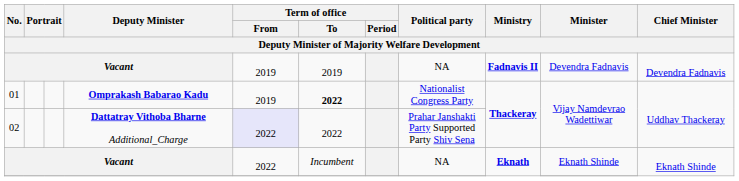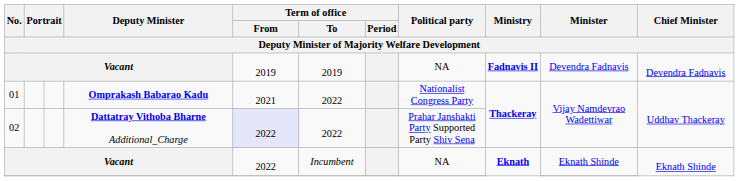(266, 100) 2019 -> (266, 100) 2021
(332, 100) bold -> (332, 100) normal
